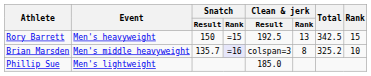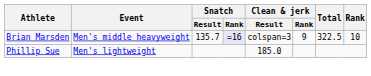- row: (35, 37)
(304, 51) 8 -> (304, 37) 9
(329, 51) 325.2 -> (329, 37) 322.5
